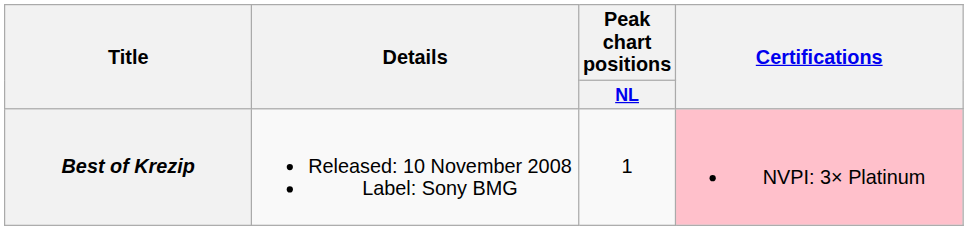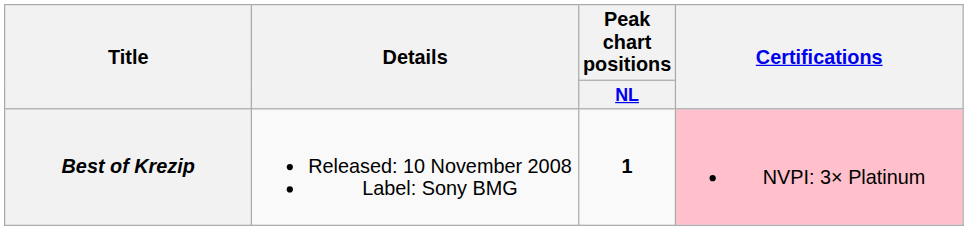(627, 166) normal -> (627, 166) bold
